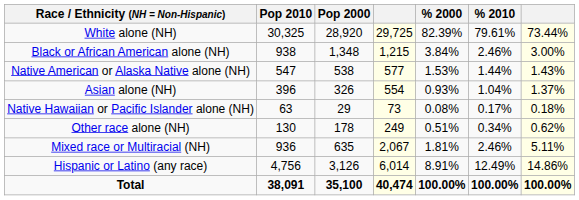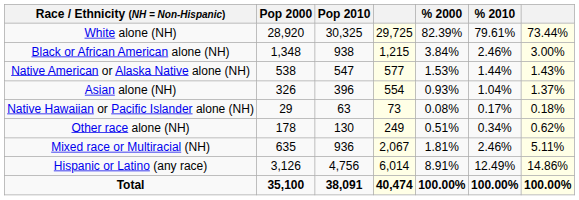columns swapped: (344, 14) <-> (286, 14)
